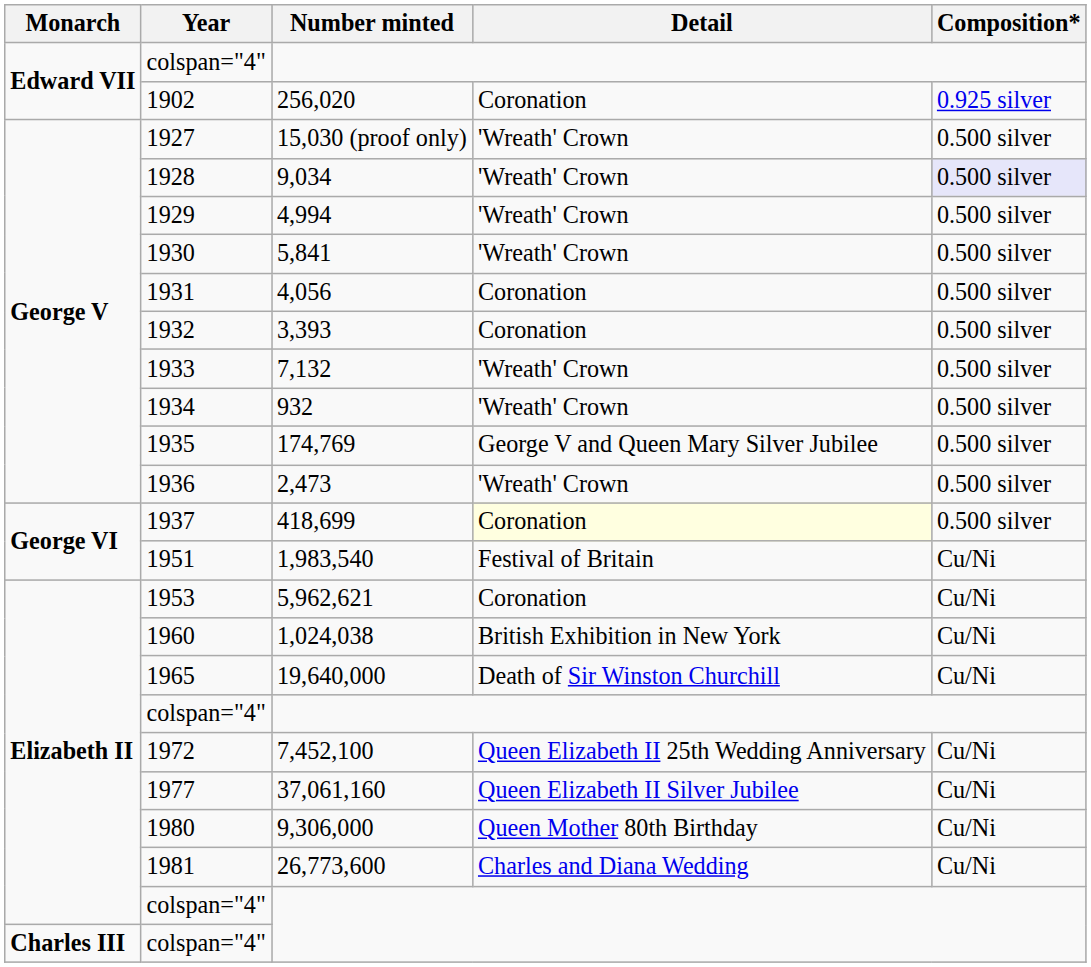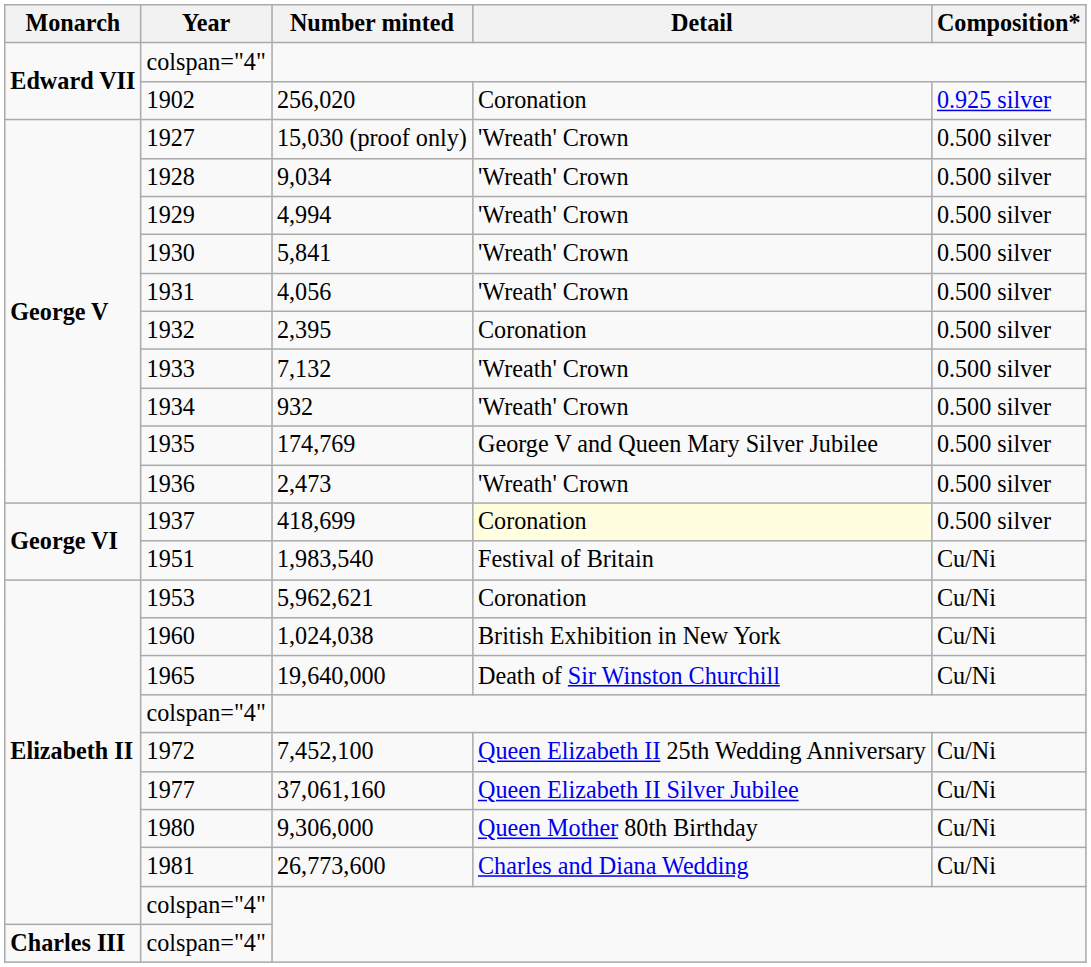(994, 176) lavender background -> (994, 176) no background
(532, 291) Coronation -> (553, 291) 'Wreath' Crown
(304, 330) 3,393 -> (304, 330) 2,395
